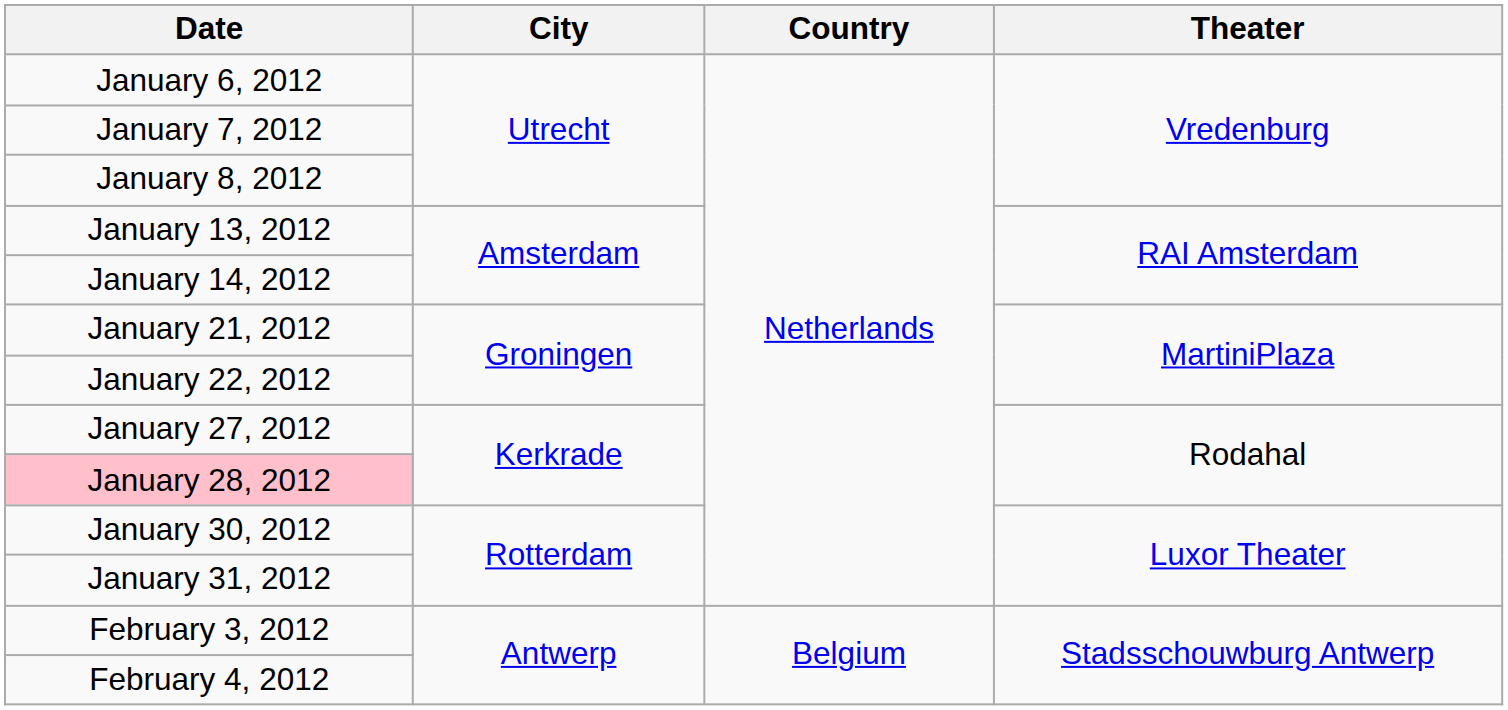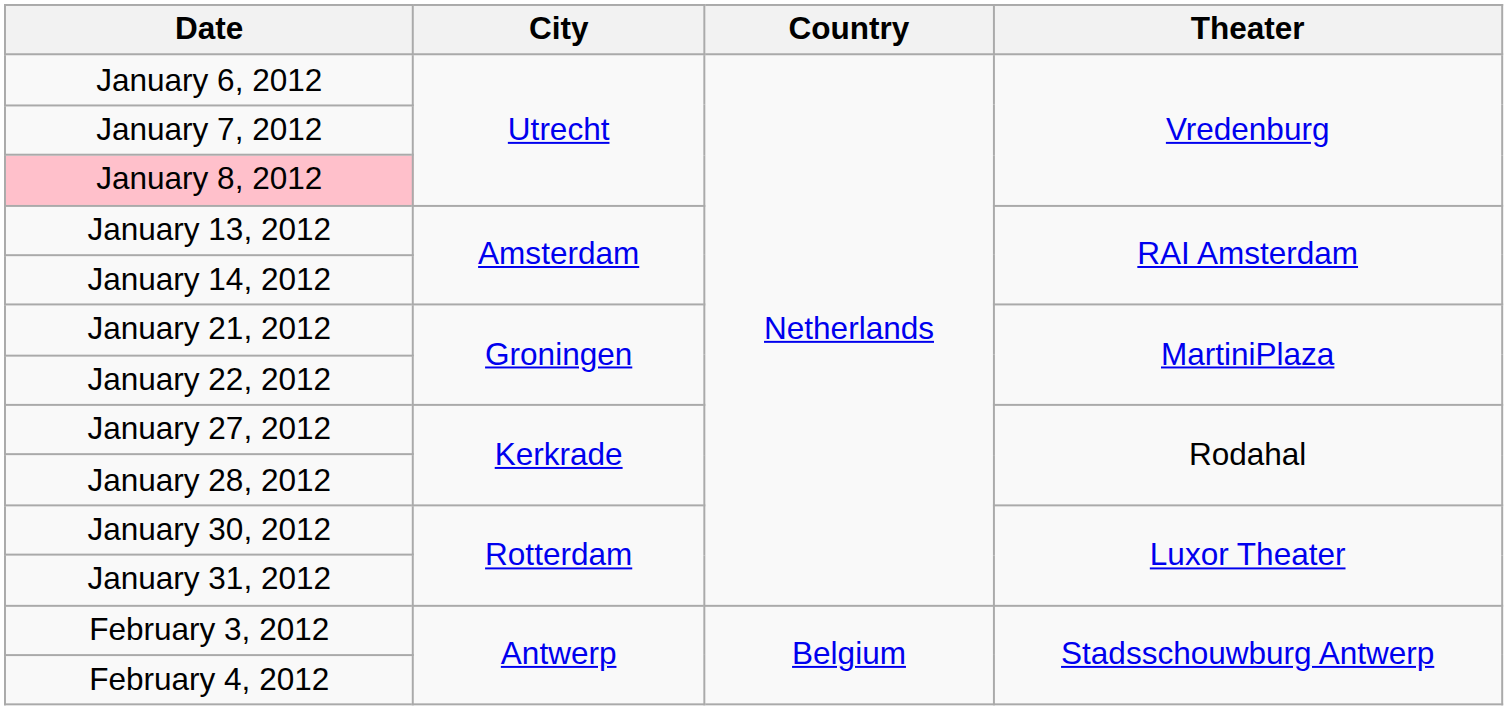(209, 179) no background -> (209, 179) pink background
(209, 479) pink background -> (209, 479) no background
